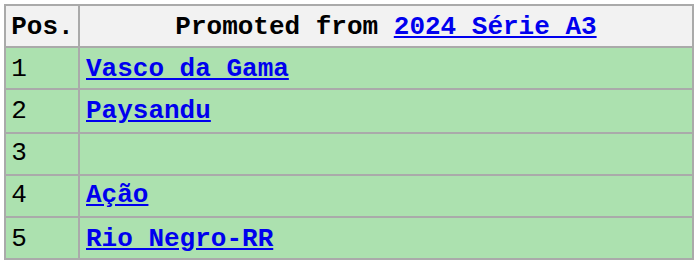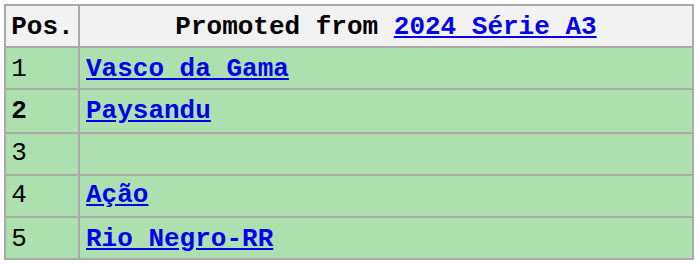(19, 111) normal -> (19, 111) bold
